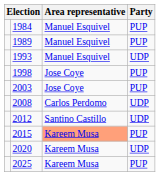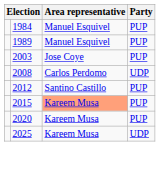- row: (22, 57)
- row: (22, 73)
(139, 118) UDP -> (139, 88) PUP
(139, 149) UDP -> (139, 118) PUP
(139, 164) PUP -> (139, 133) UDP
